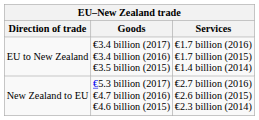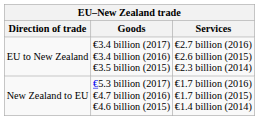(213, 56) €1.7 billion (2016) €1.7 billion (2015) €1.4 billion (2014) -> (213, 56) €2.7 billion (2016) €2.6 billion (2015) €2.3 billion (2014)
(213, 95) €2.7 billion (2016) €2.6 billion (2015) €2.3 billion (2014) -> (213, 95) €1.7 billion (2016) €1.7 billion (2015) €1.4 billion (2014)
